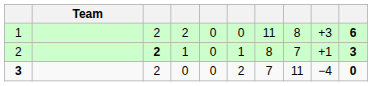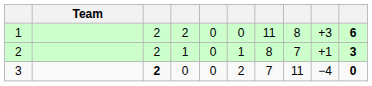(157, 52) bold -> (157, 52) normal
(18, 71) bold -> (18, 71) normal
(157, 71) normal -> (157, 71) bold
